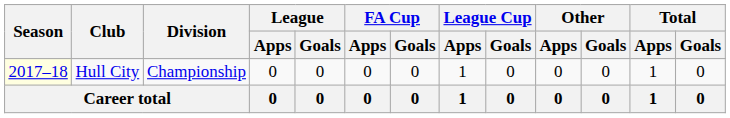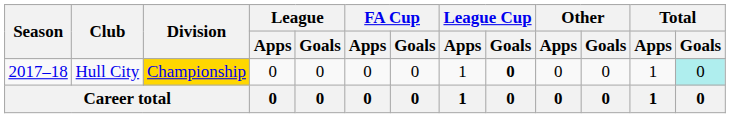(38, 71) lightyellow background -> (38, 71) no background
(197, 71) no background -> (197, 71) gold background
(511, 71) normal -> (511, 71) bold
(700, 71) no background -> (700, 71) paleturquoise background
